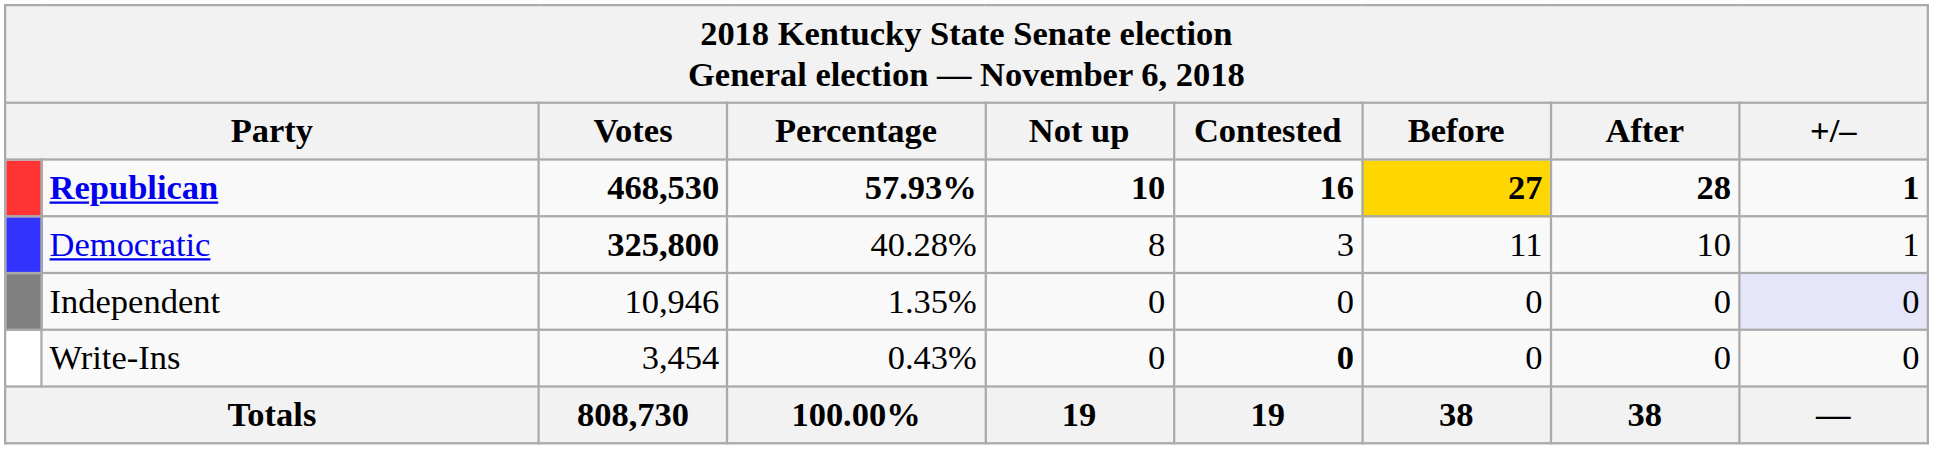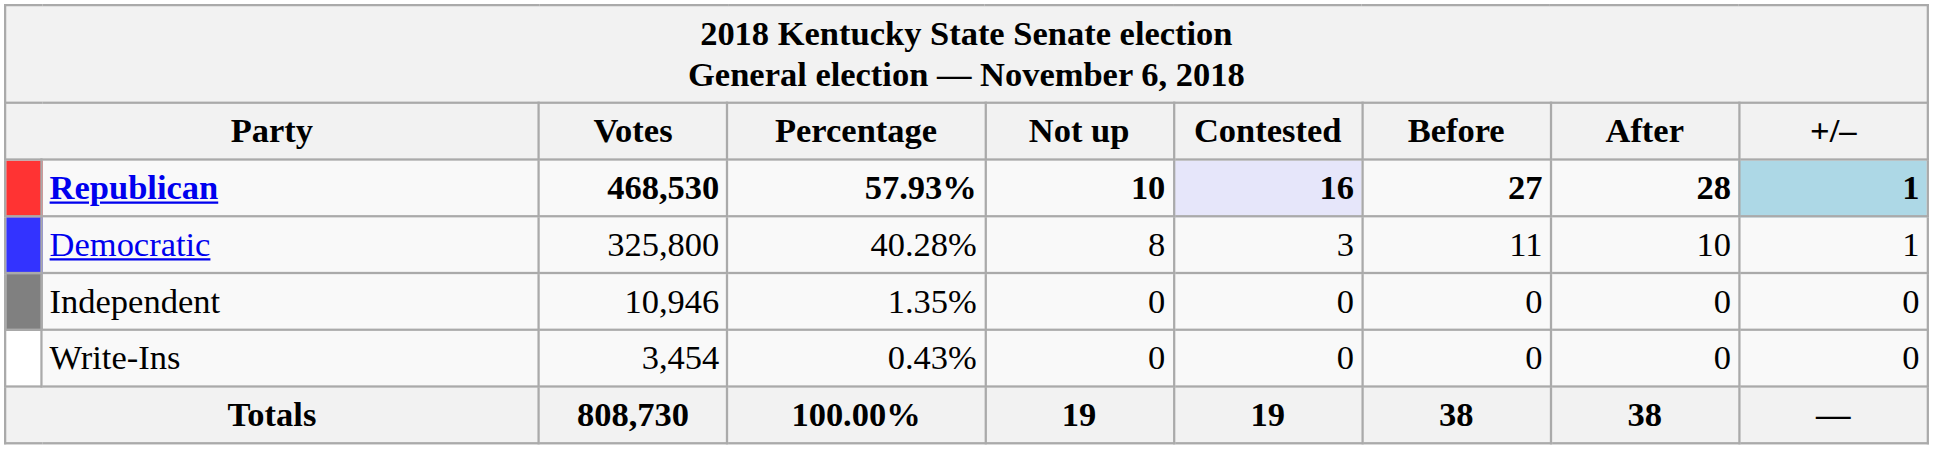(1337, 187) no background -> (1337, 187) lavender background
(1525, 187) gold background -> (1525, 187) no background
(1911, 187) no background -> (1911, 187) lightblue background
(663, 244) bold -> (663, 244) normal
(1911, 301) lavender background -> (1911, 301) no background
(1345, 358) bold -> (1345, 358) normal
